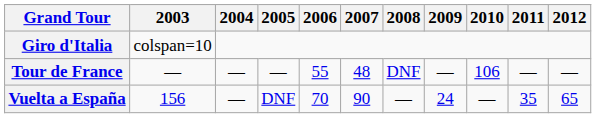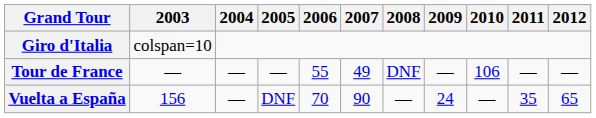(362, 71) 48 -> (362, 71) 49
